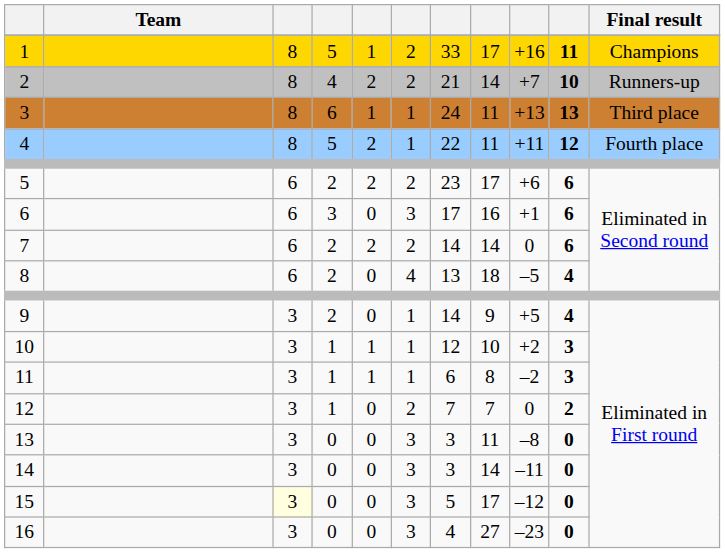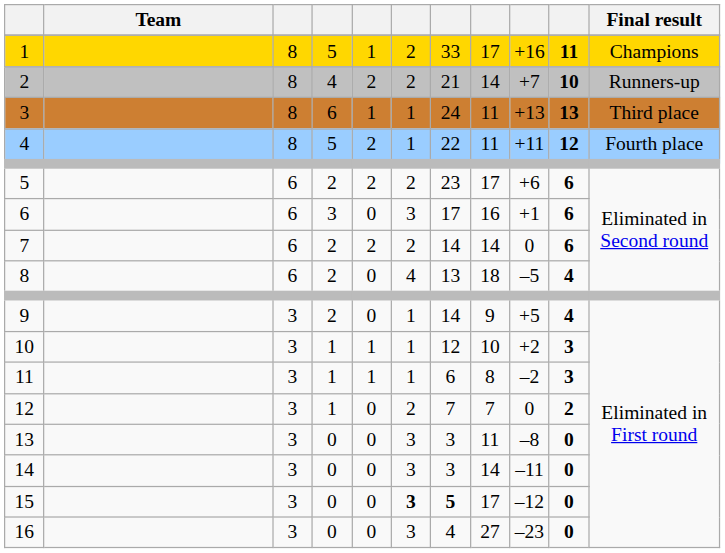(292, 501) lightyellow background -> (292, 501) no background
(411, 501) normal -> (411, 501) bold
(450, 501) normal -> (450, 501) bold
